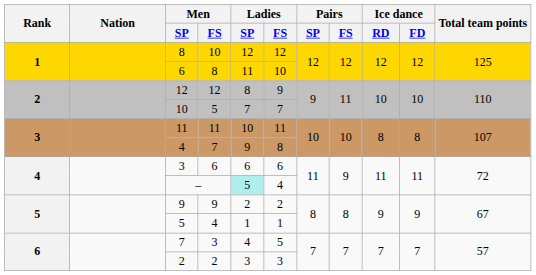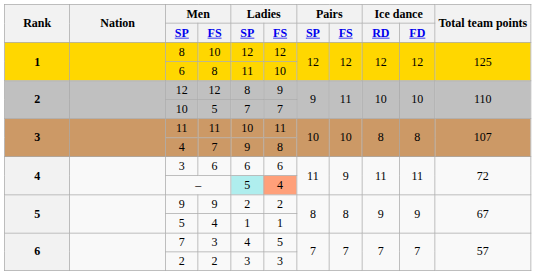(280, 185) no background -> (280, 185) lightsalmon background
